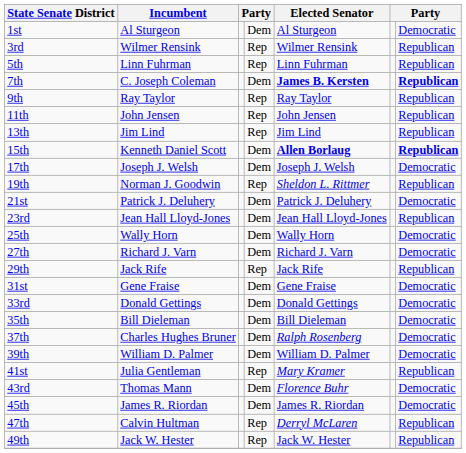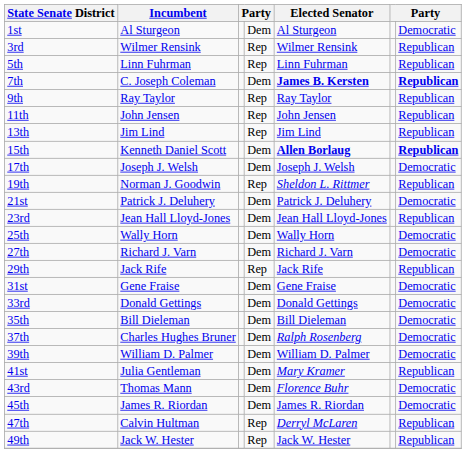(257, 371) Rep -> (259, 371) Dem
